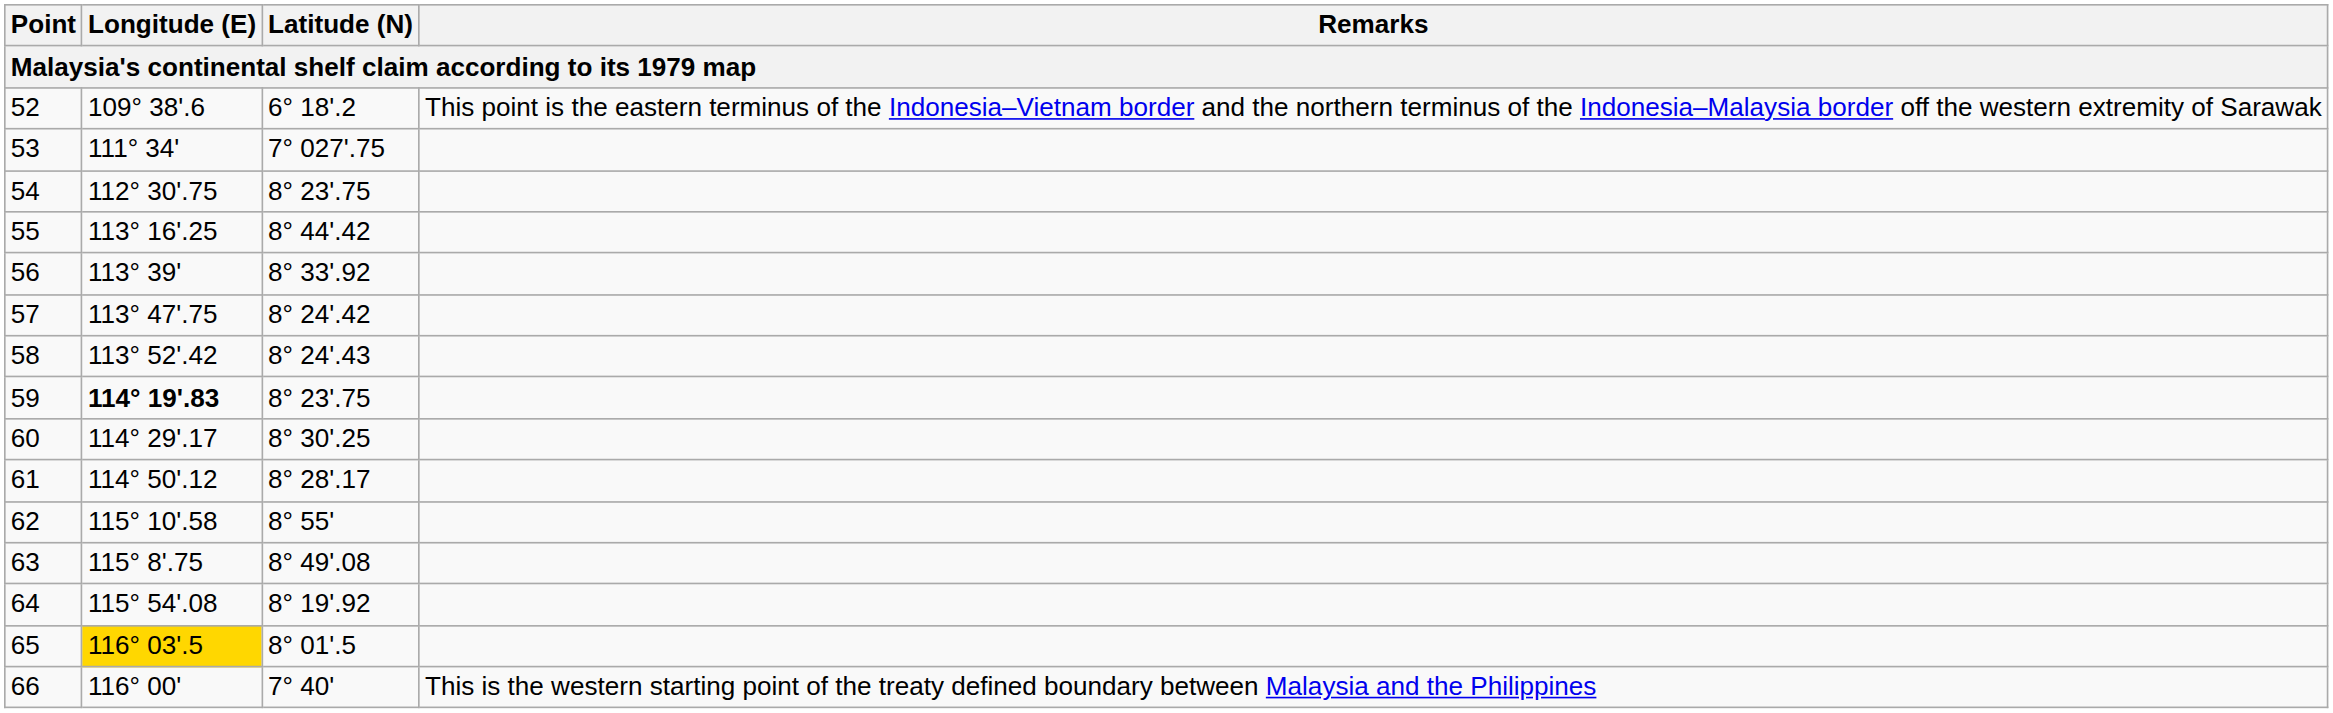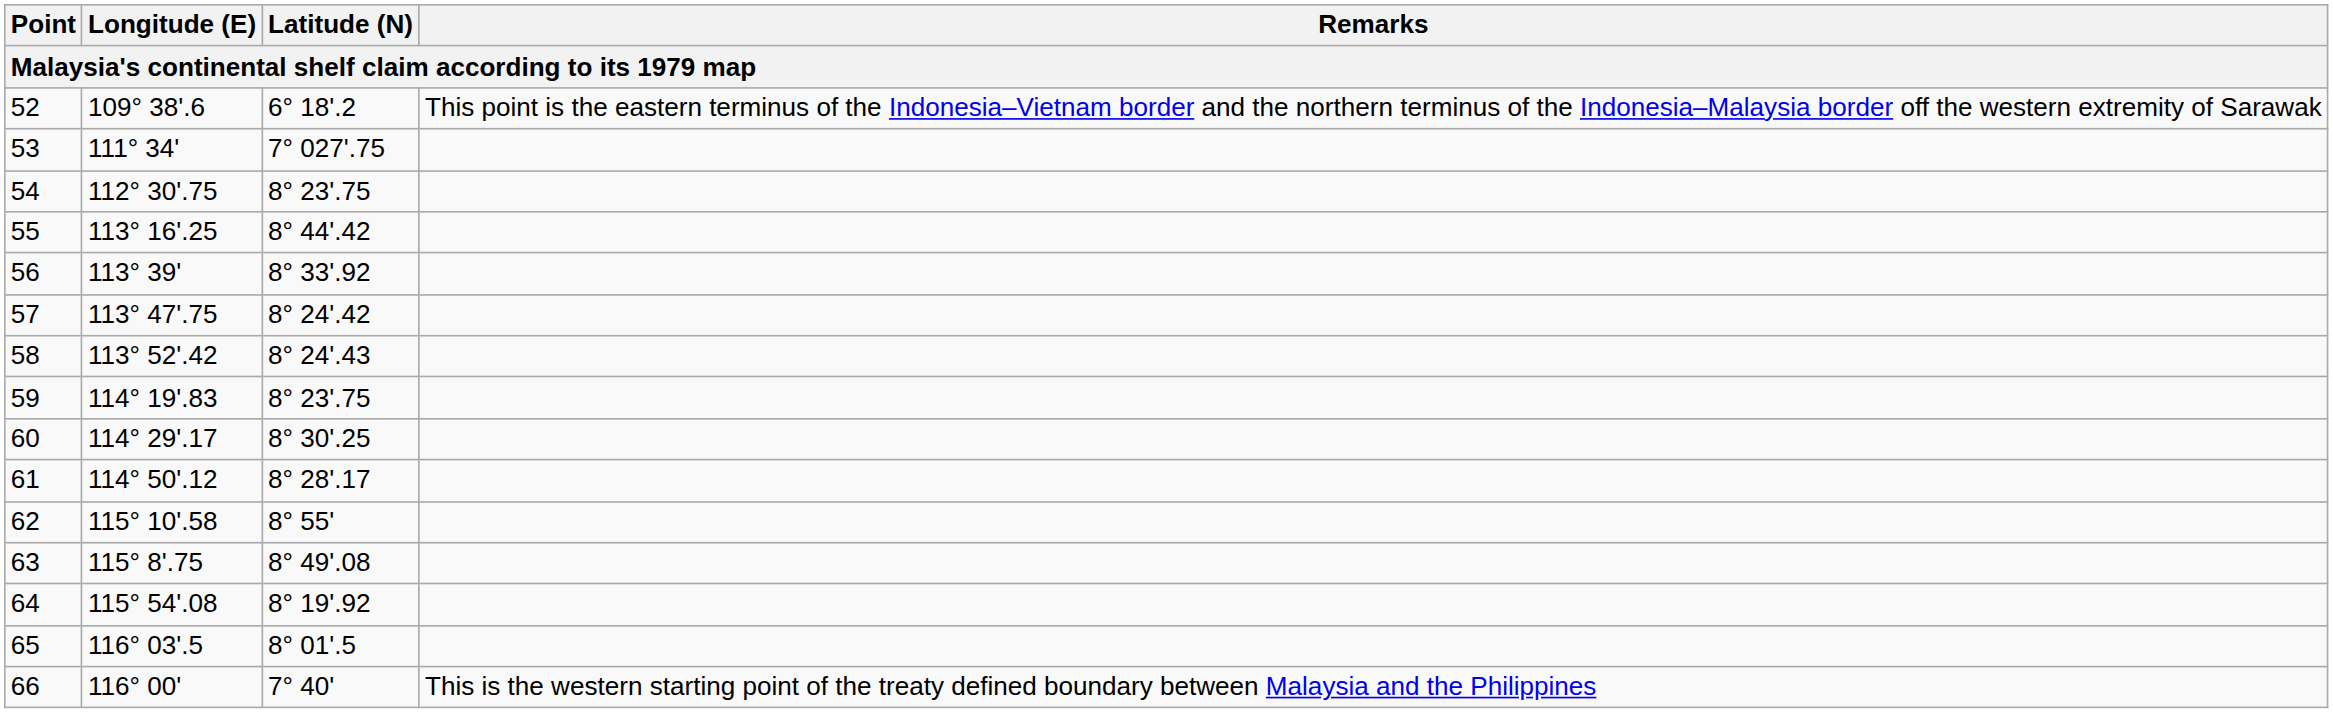(154, 397) bold -> (153, 397) normal
(146, 645) gold background -> (146, 645) no background
